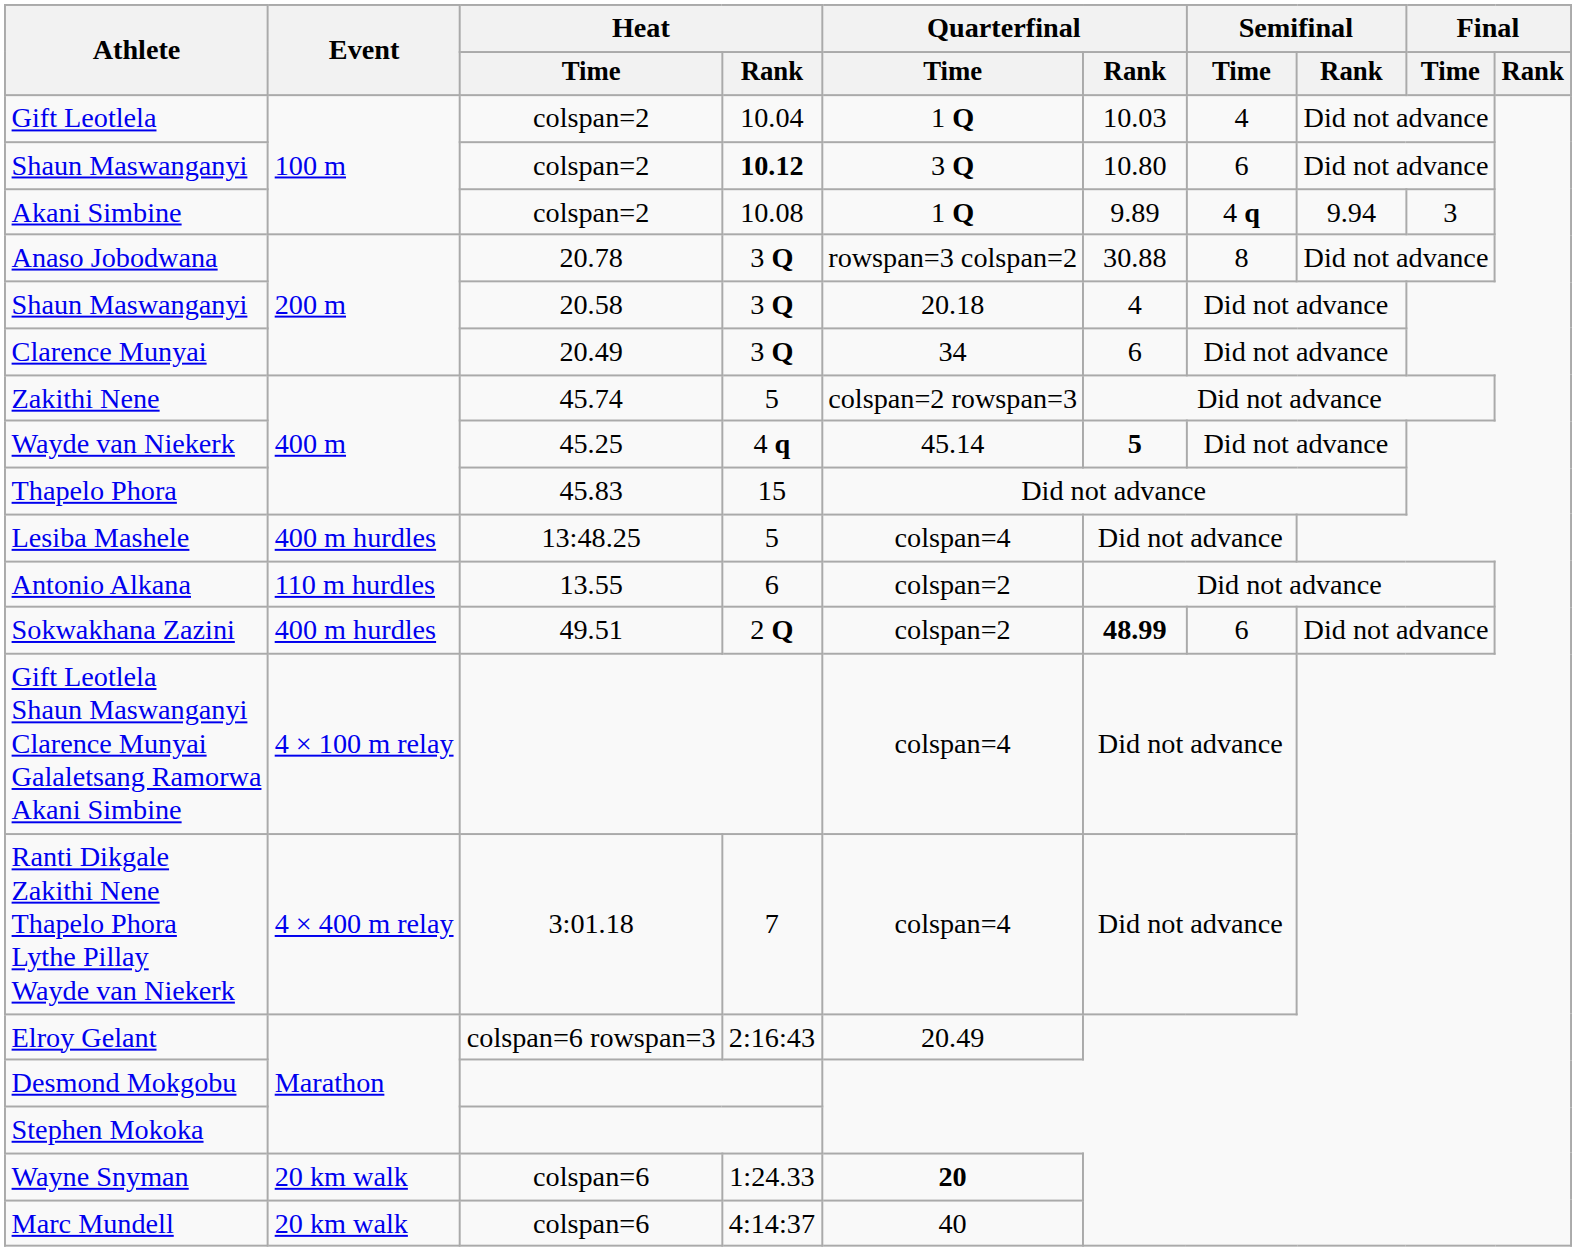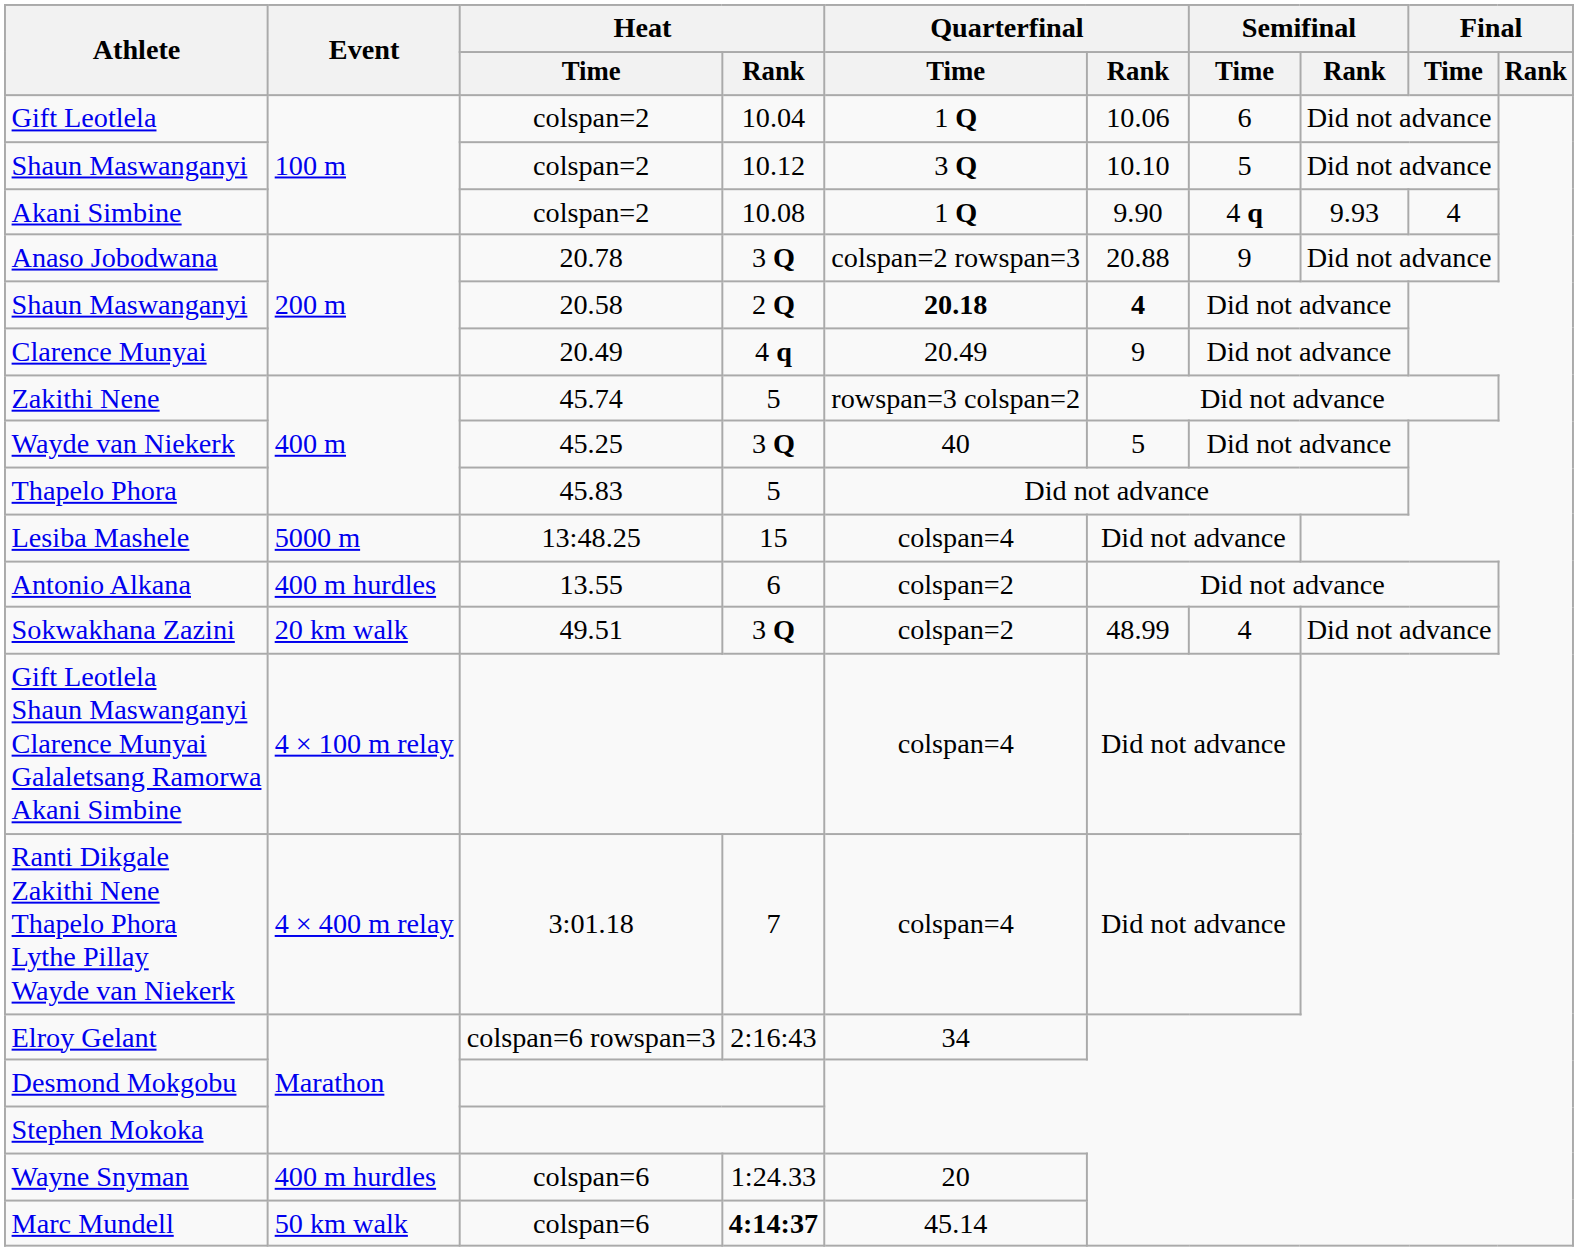(1135, 118) 10.03 -> (1138, 118) 10.06
(1242, 118) 4 -> (1245, 118) 6
(772, 165) bold -> (773, 165) normal
(1135, 165) 10.80 -> (1138, 165) 10.10
(1242, 165) 6 -> (1245, 165) 5
(1135, 211) 9.89 -> (1138, 211) 9.90
(1351, 211) 9.94 -> (1354, 211) 9.93
(1450, 211) 3 -> (1453, 211) 4
(953, 258) rowspan=3 colspan=2 -> (956, 258) colspan=2 rowspan=3
(1135, 258) 30.88 -> (1138, 258) 20.88
(1242, 258) 8 -> (1245, 258) 9
(772, 304) 3 Q -> (773, 304) 2 Q
(953, 304) normal -> (956, 304) bold
(1135, 304) normal -> (1138, 304) bold
(772, 351) 3 Q -> (773, 351) 4 q
(953, 351) 34 -> (956, 351) 20.49
(1135, 351) 6 -> (1138, 351) 9
(953, 398) colspan=2 rowspan=3 -> (956, 398) rowspan=3 colspan=2
(772, 444) 4 q -> (773, 444) 3 Q
(953, 444) 45.14 -> (956, 444) 40
(1135, 444) bold -> (1138, 444) normal
(772, 491) 15 -> (773, 491) 5
(355, 537) 400 m hurdles -> (317, 537) 5000 m
(772, 537) 5 -> (773, 537) 15
(355, 584) 110 m hurdles -> (355, 584) 400 m hurdles
(355, 630) 400 m hurdles -> (341, 630) 20 km walk
(772, 630) 2 Q -> (773, 630) 3 Q
(1135, 630) bold -> (1138, 630) normal
(1242, 630) 6 -> (1245, 630) 4
(953, 1037) 20.49 -> (956, 1037) 34
(341, 1176) 20 km walk -> (355, 1176) 400 m hurdles
(953, 1176) bold -> (956, 1176) normal
(341, 1223) 20 km walk -> (341, 1223) 50 km walk
(772, 1223) normal -> (773, 1223) bold
(953, 1223) 40 -> (956, 1223) 45.14
